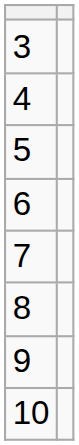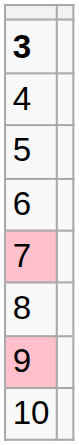(22, 46) normal -> (22, 46) bold
(22, 256) no background -> (22, 256) pink background
(22, 361) no background -> (22, 361) pink background
